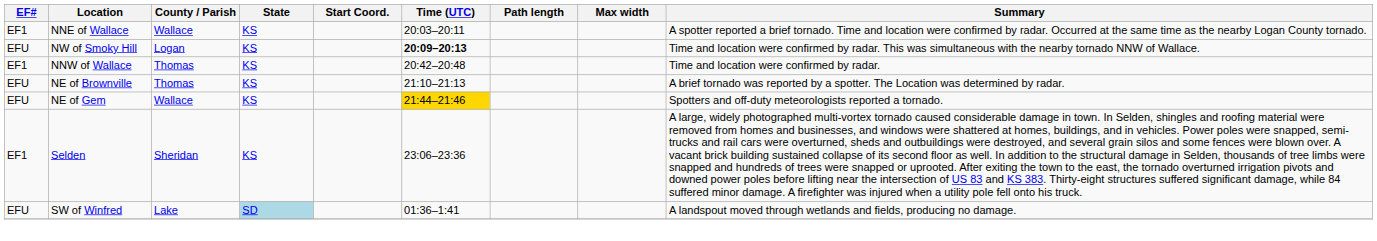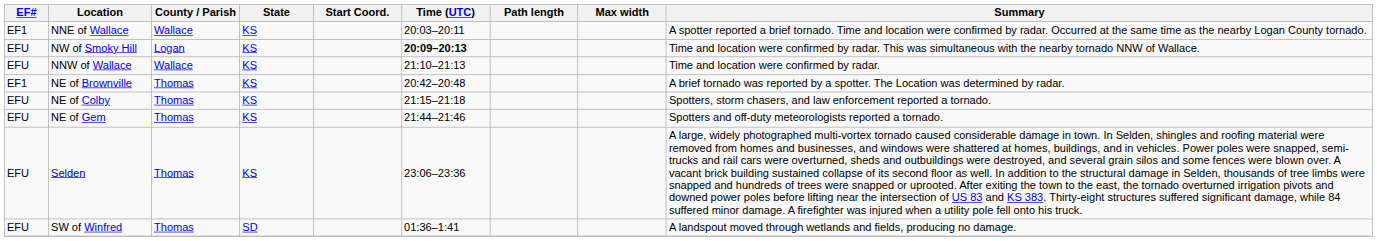(17, 65) EF1 -> (18, 65) EFU
(174, 65) Thomas -> (173, 65) Wallace
(435, 65) 20:42–20:48 -> (435, 65) 21:10–21:13
(18, 83) EFU -> (17, 83) EF1
(435, 83) 21:10–21:13 -> (435, 83) 20:42–20:48
+ row: (80, 100)
(173, 100) Wallace -> (174, 118) Thomas
(435, 100) gold background -> (435, 118) no background
(17, 155) EF1 -> (18, 173) EFU
(176, 155) Sheridan -> (174, 173) Thomas
(166, 210) Lake -> (174, 227) Thomas
(250, 210) lightblue background -> (250, 227) no background
